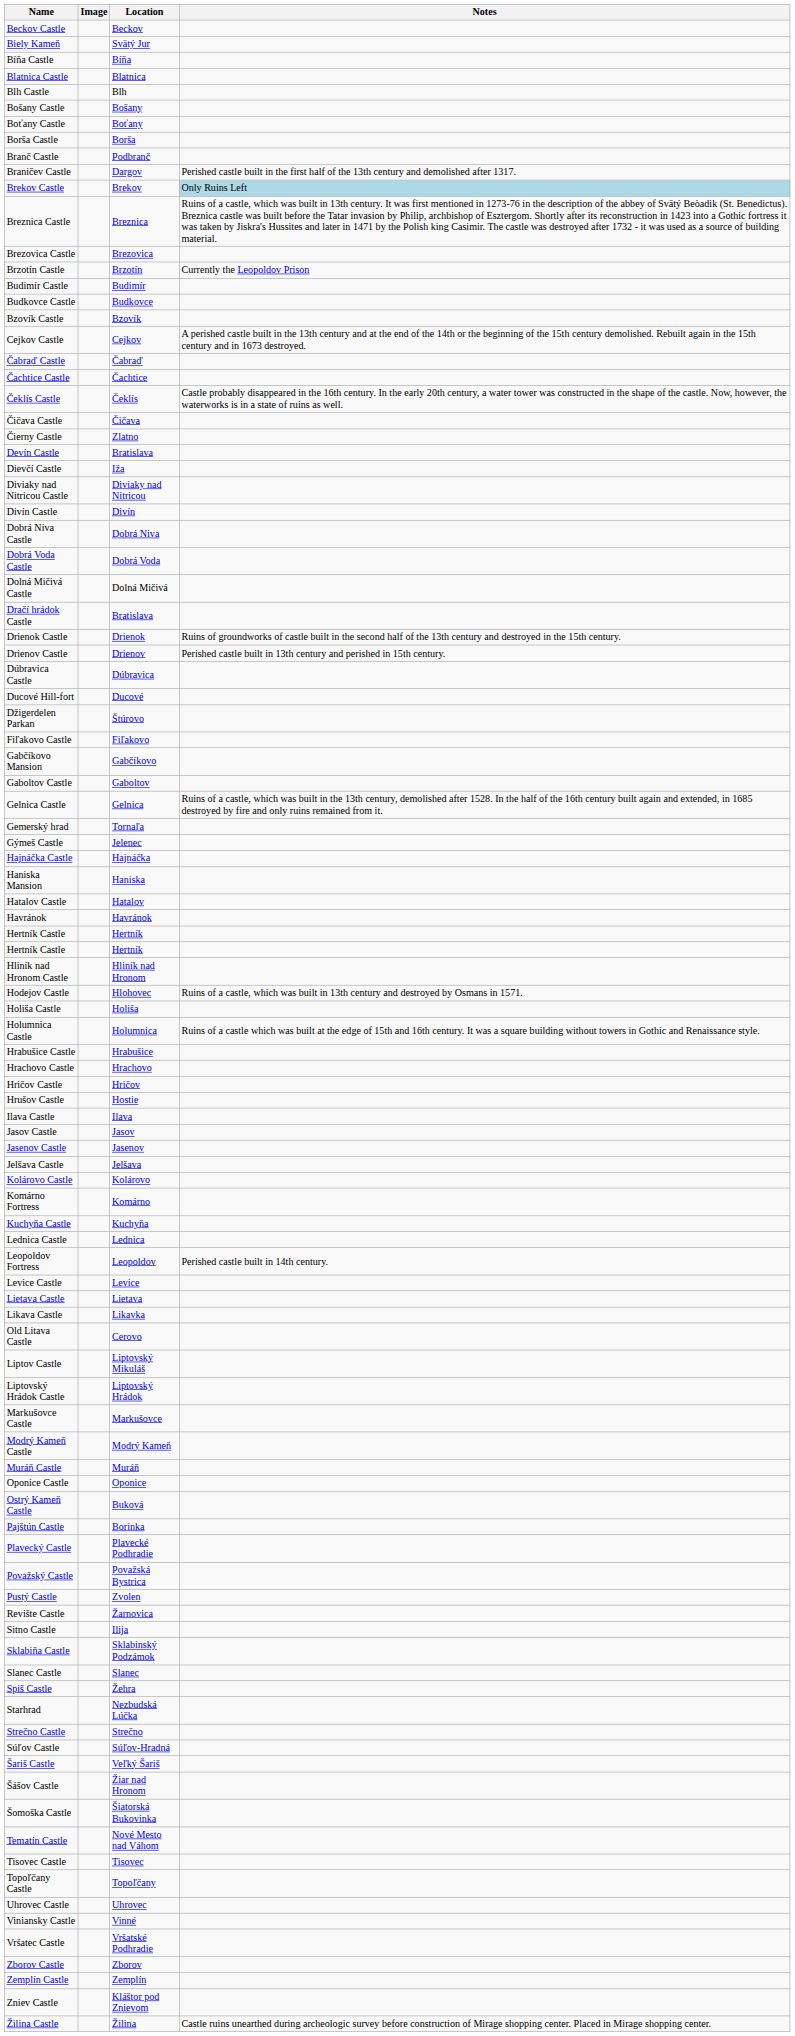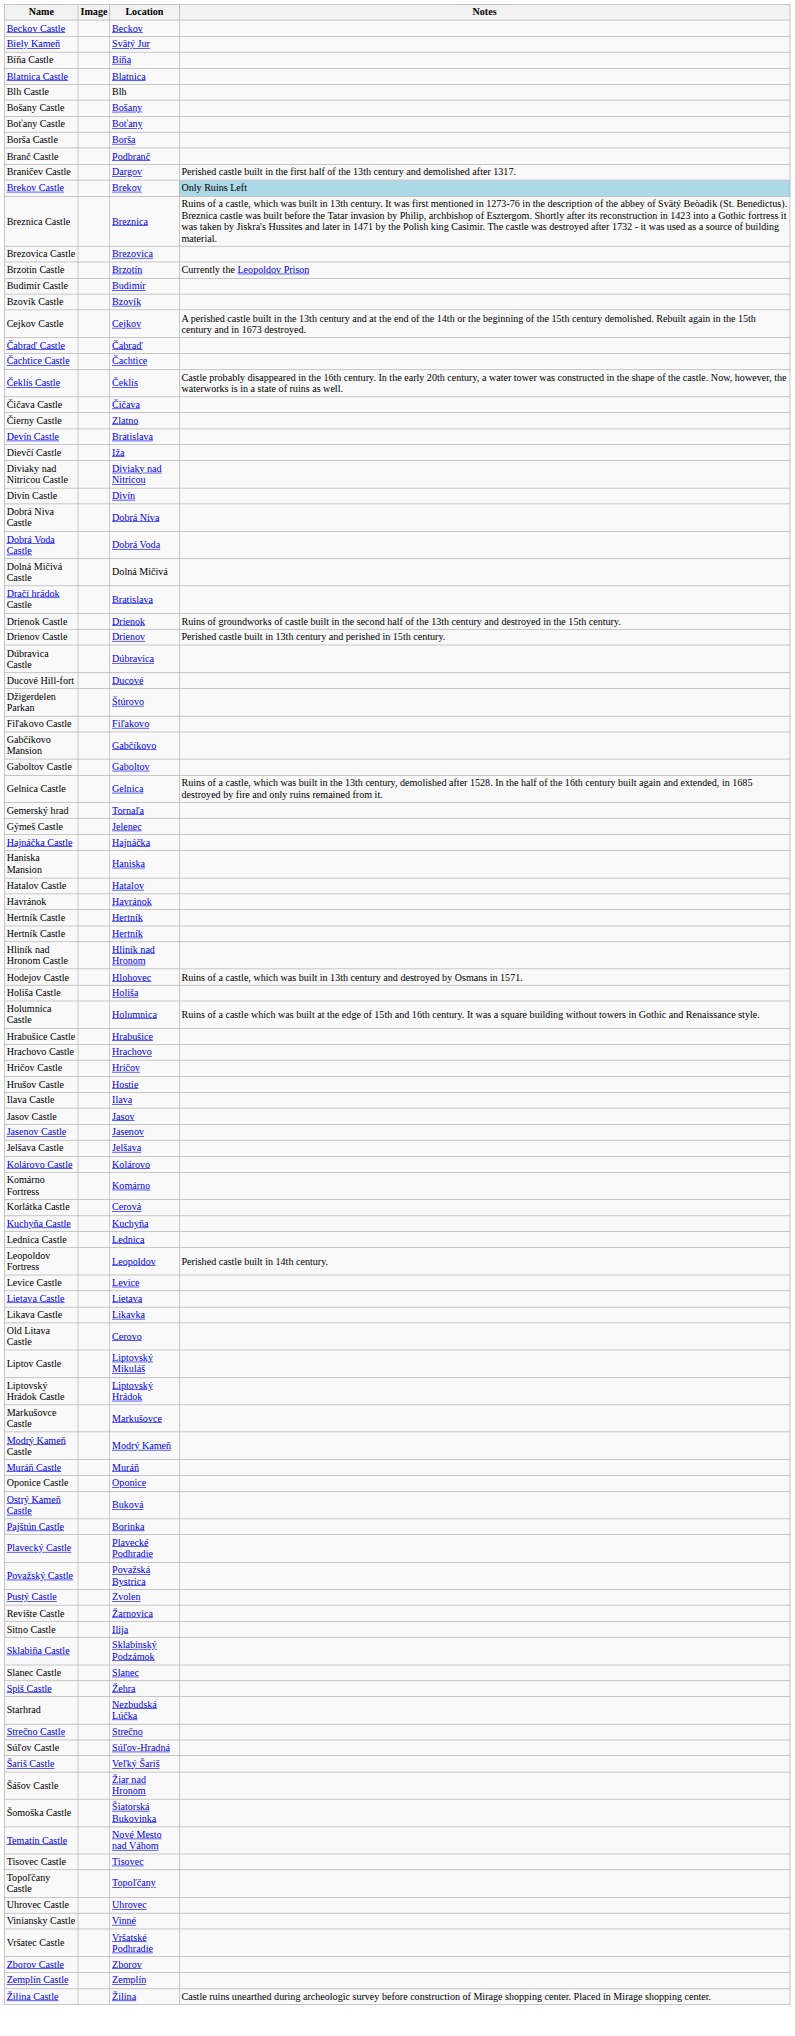- row: (41, 302)
+ row: (38, 1207)
- row: (32, 2002)
